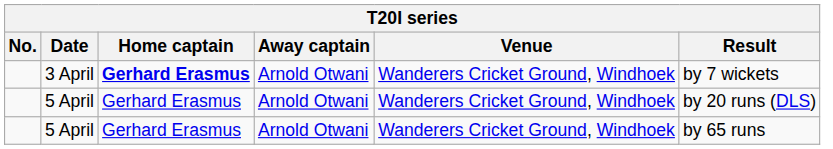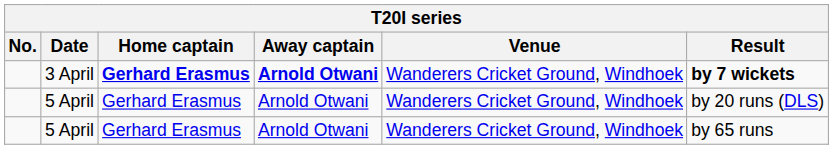(313, 74) normal -> (318, 74) bold
(731, 74) normal -> (743, 74) bold
